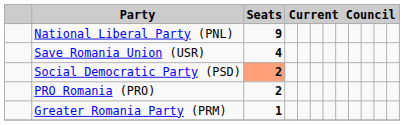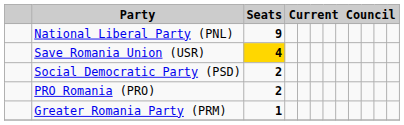(279, 53) no background -> (279, 53) gold background
(279, 72) lightsalmon background -> (279, 72) no background
